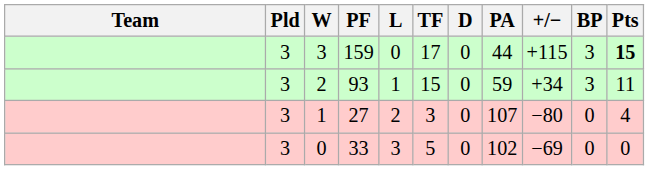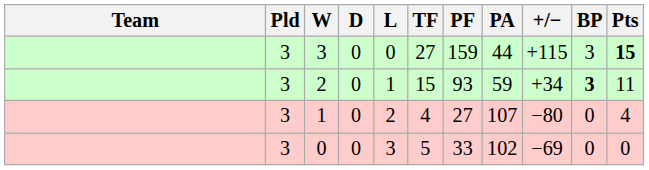columns swapped: (465, 20) <-> (359, 20)
(430, 52) 17 -> (425, 52) 27
(590, 84) normal -> (590, 84) bold
(430, 116) 3 -> (425, 116) 4
